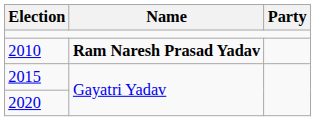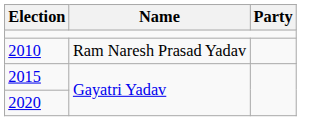(167, 50) bold -> (159, 50) normal
